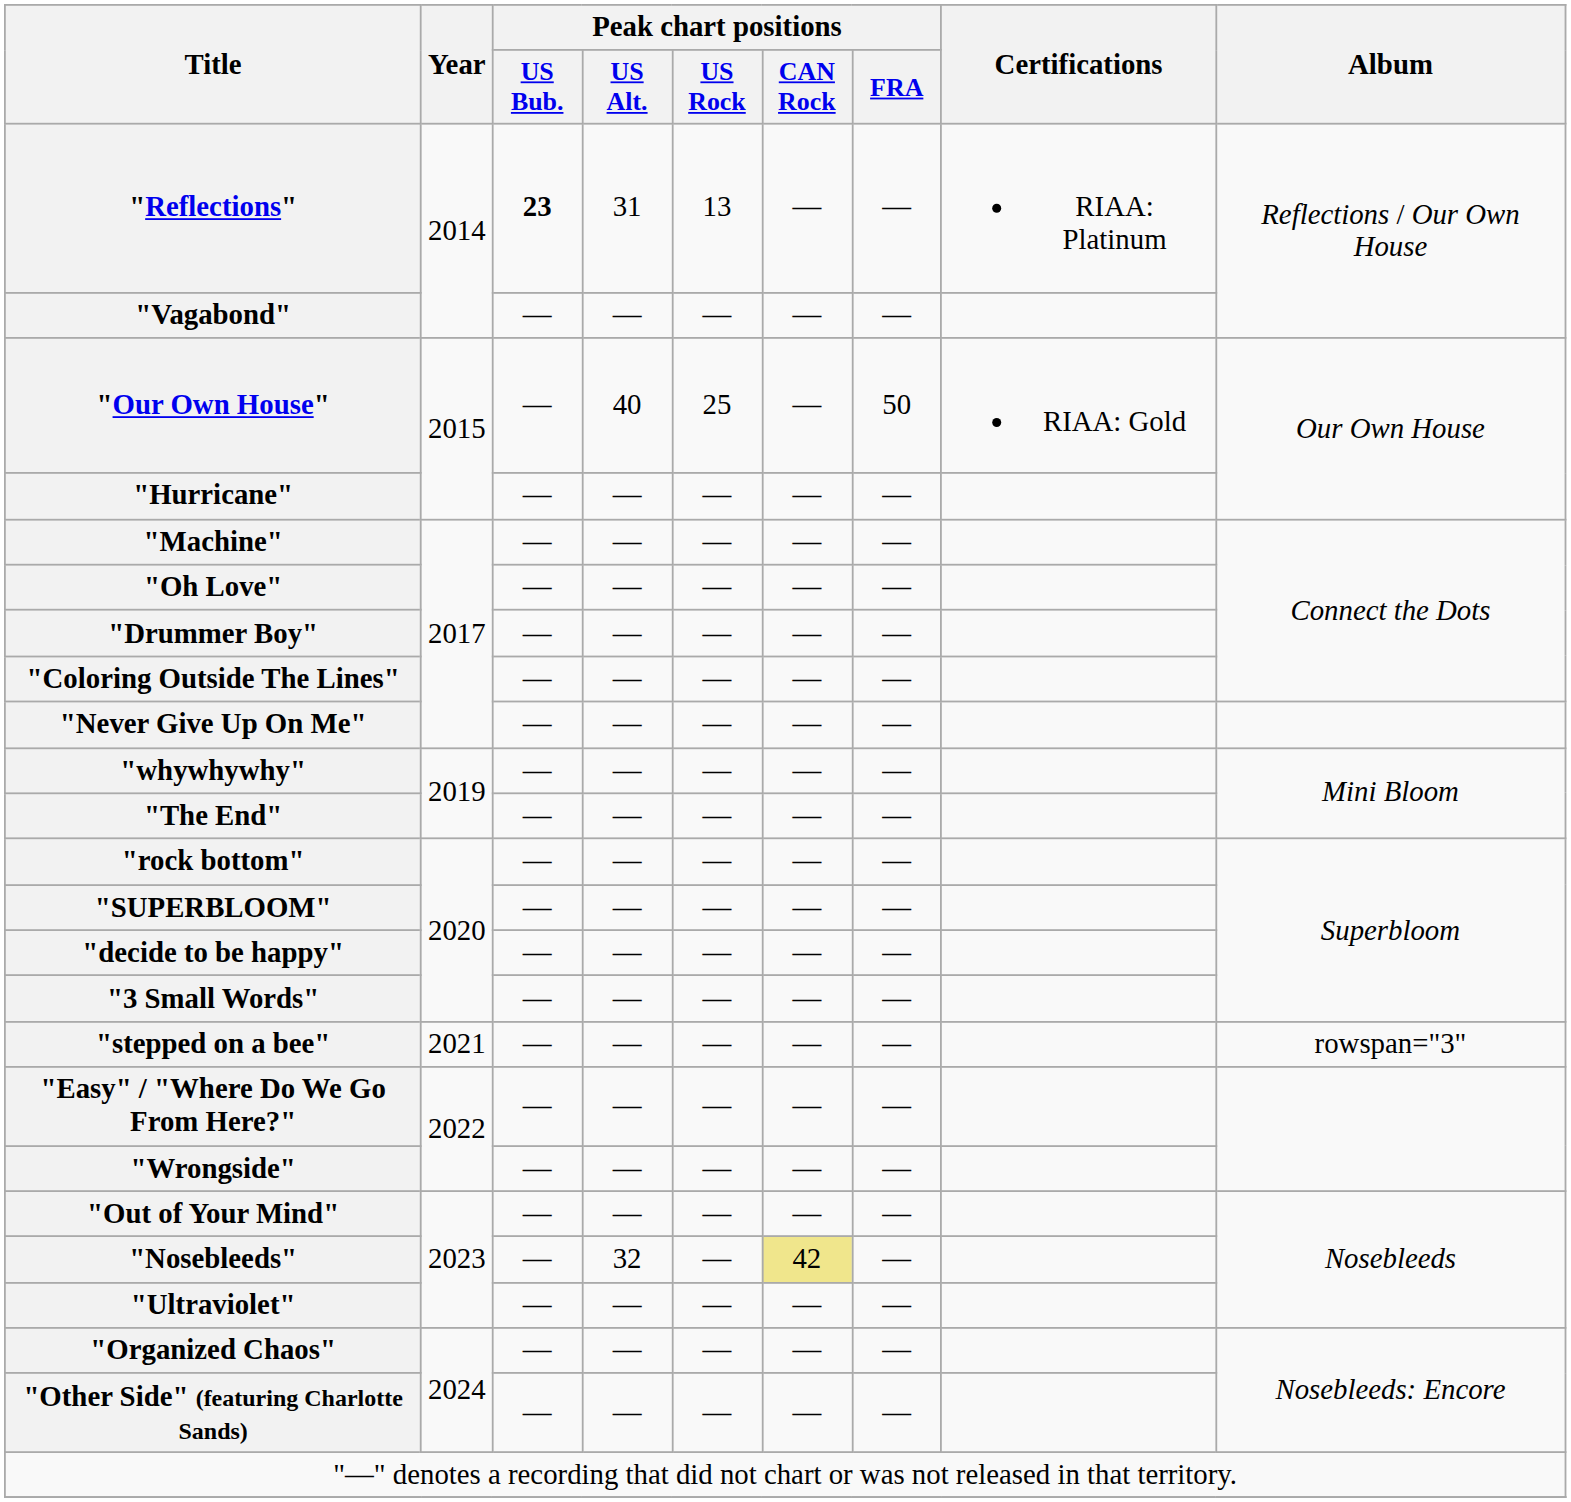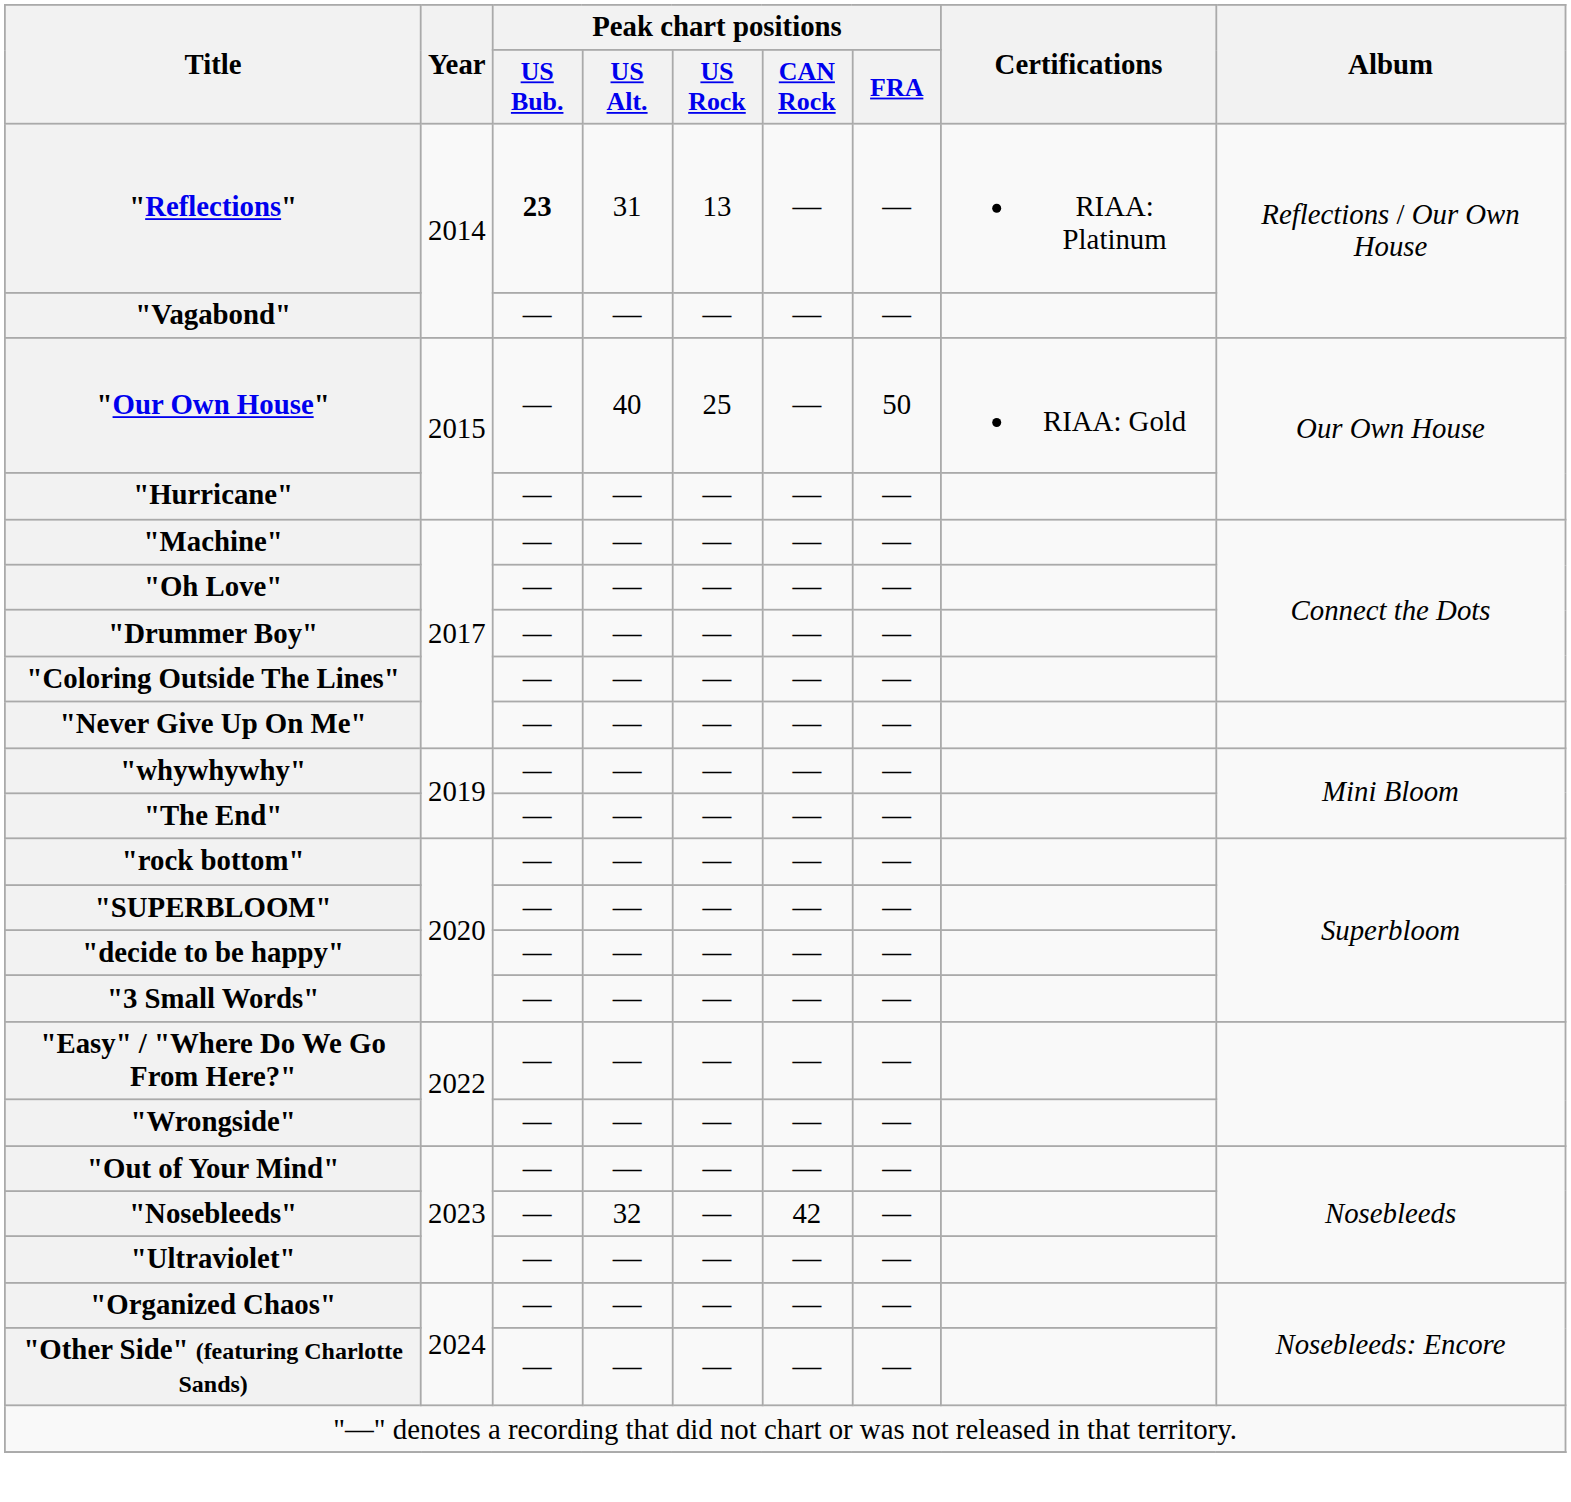- row: (213, 1043)
(807, 1258) khaki background -> (807, 1213) no background
